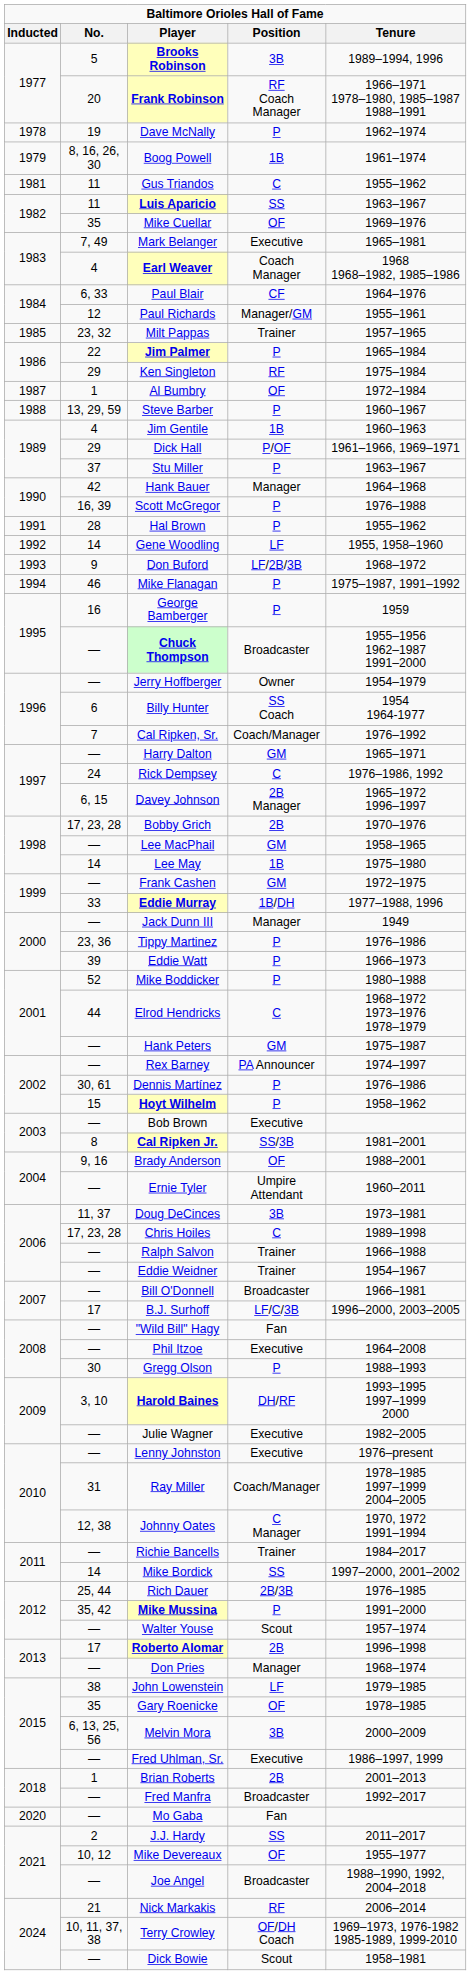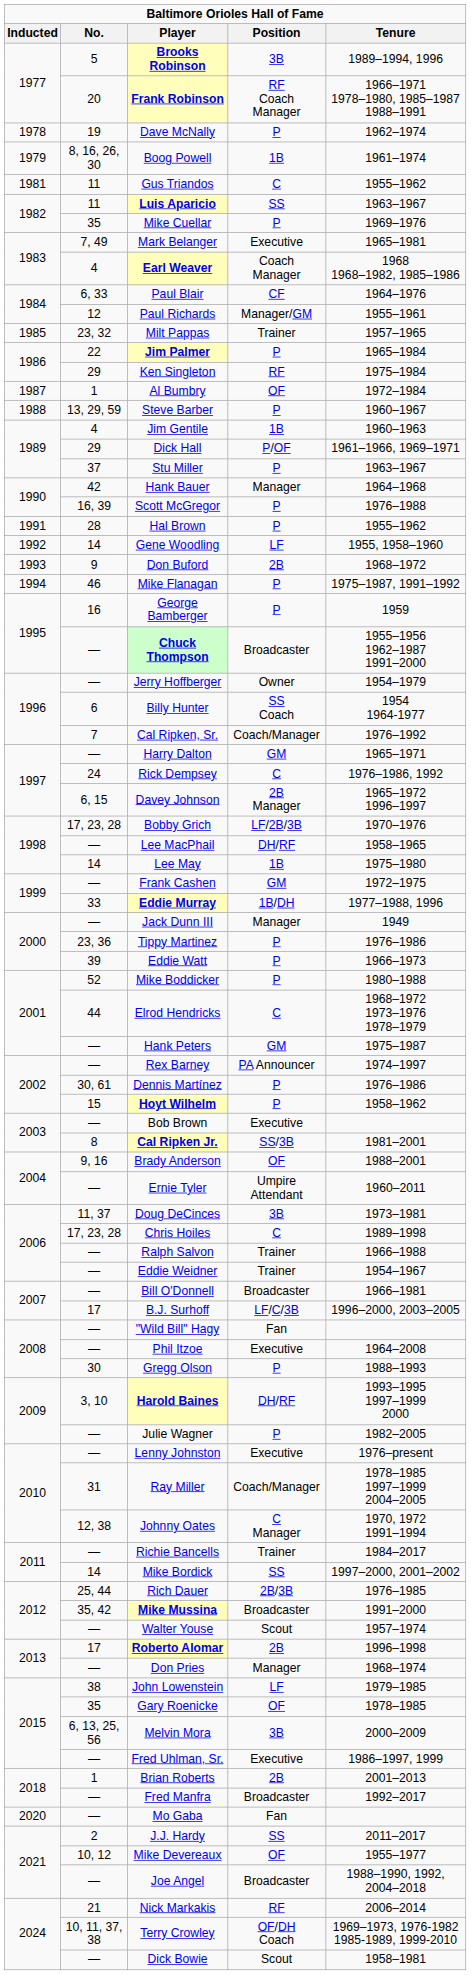(277, 223) OF -> (277, 223) P
(277, 564) LF/2B/3B -> (277, 564) 2B
(277, 825) 2B -> (277, 825) LF/2B/3B
(277, 845) GM -> (277, 845) DH/RF
(277, 1434) Executive -> (277, 1434) P
(277, 1610) P -> (277, 1610) Broadcaster
